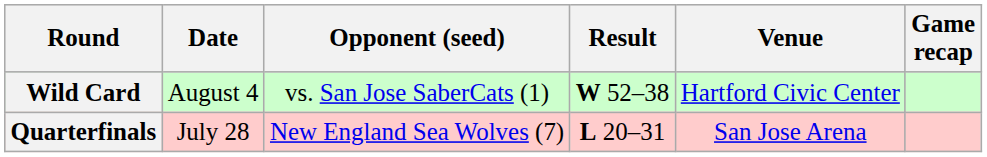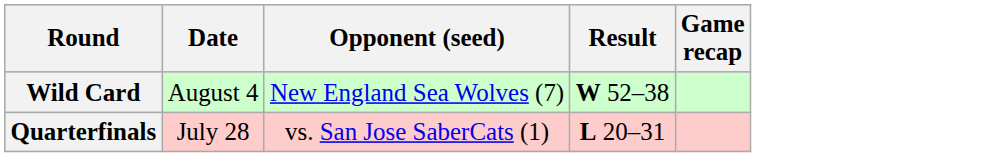- column: (790, 38)
(417, 91) vs. San Jose SaberCats (1) -> (417, 91) New England Sea Wolves (7)
(417, 131) New England Sea Wolves (7) -> (417, 131) vs. San Jose SaberCats (1)
